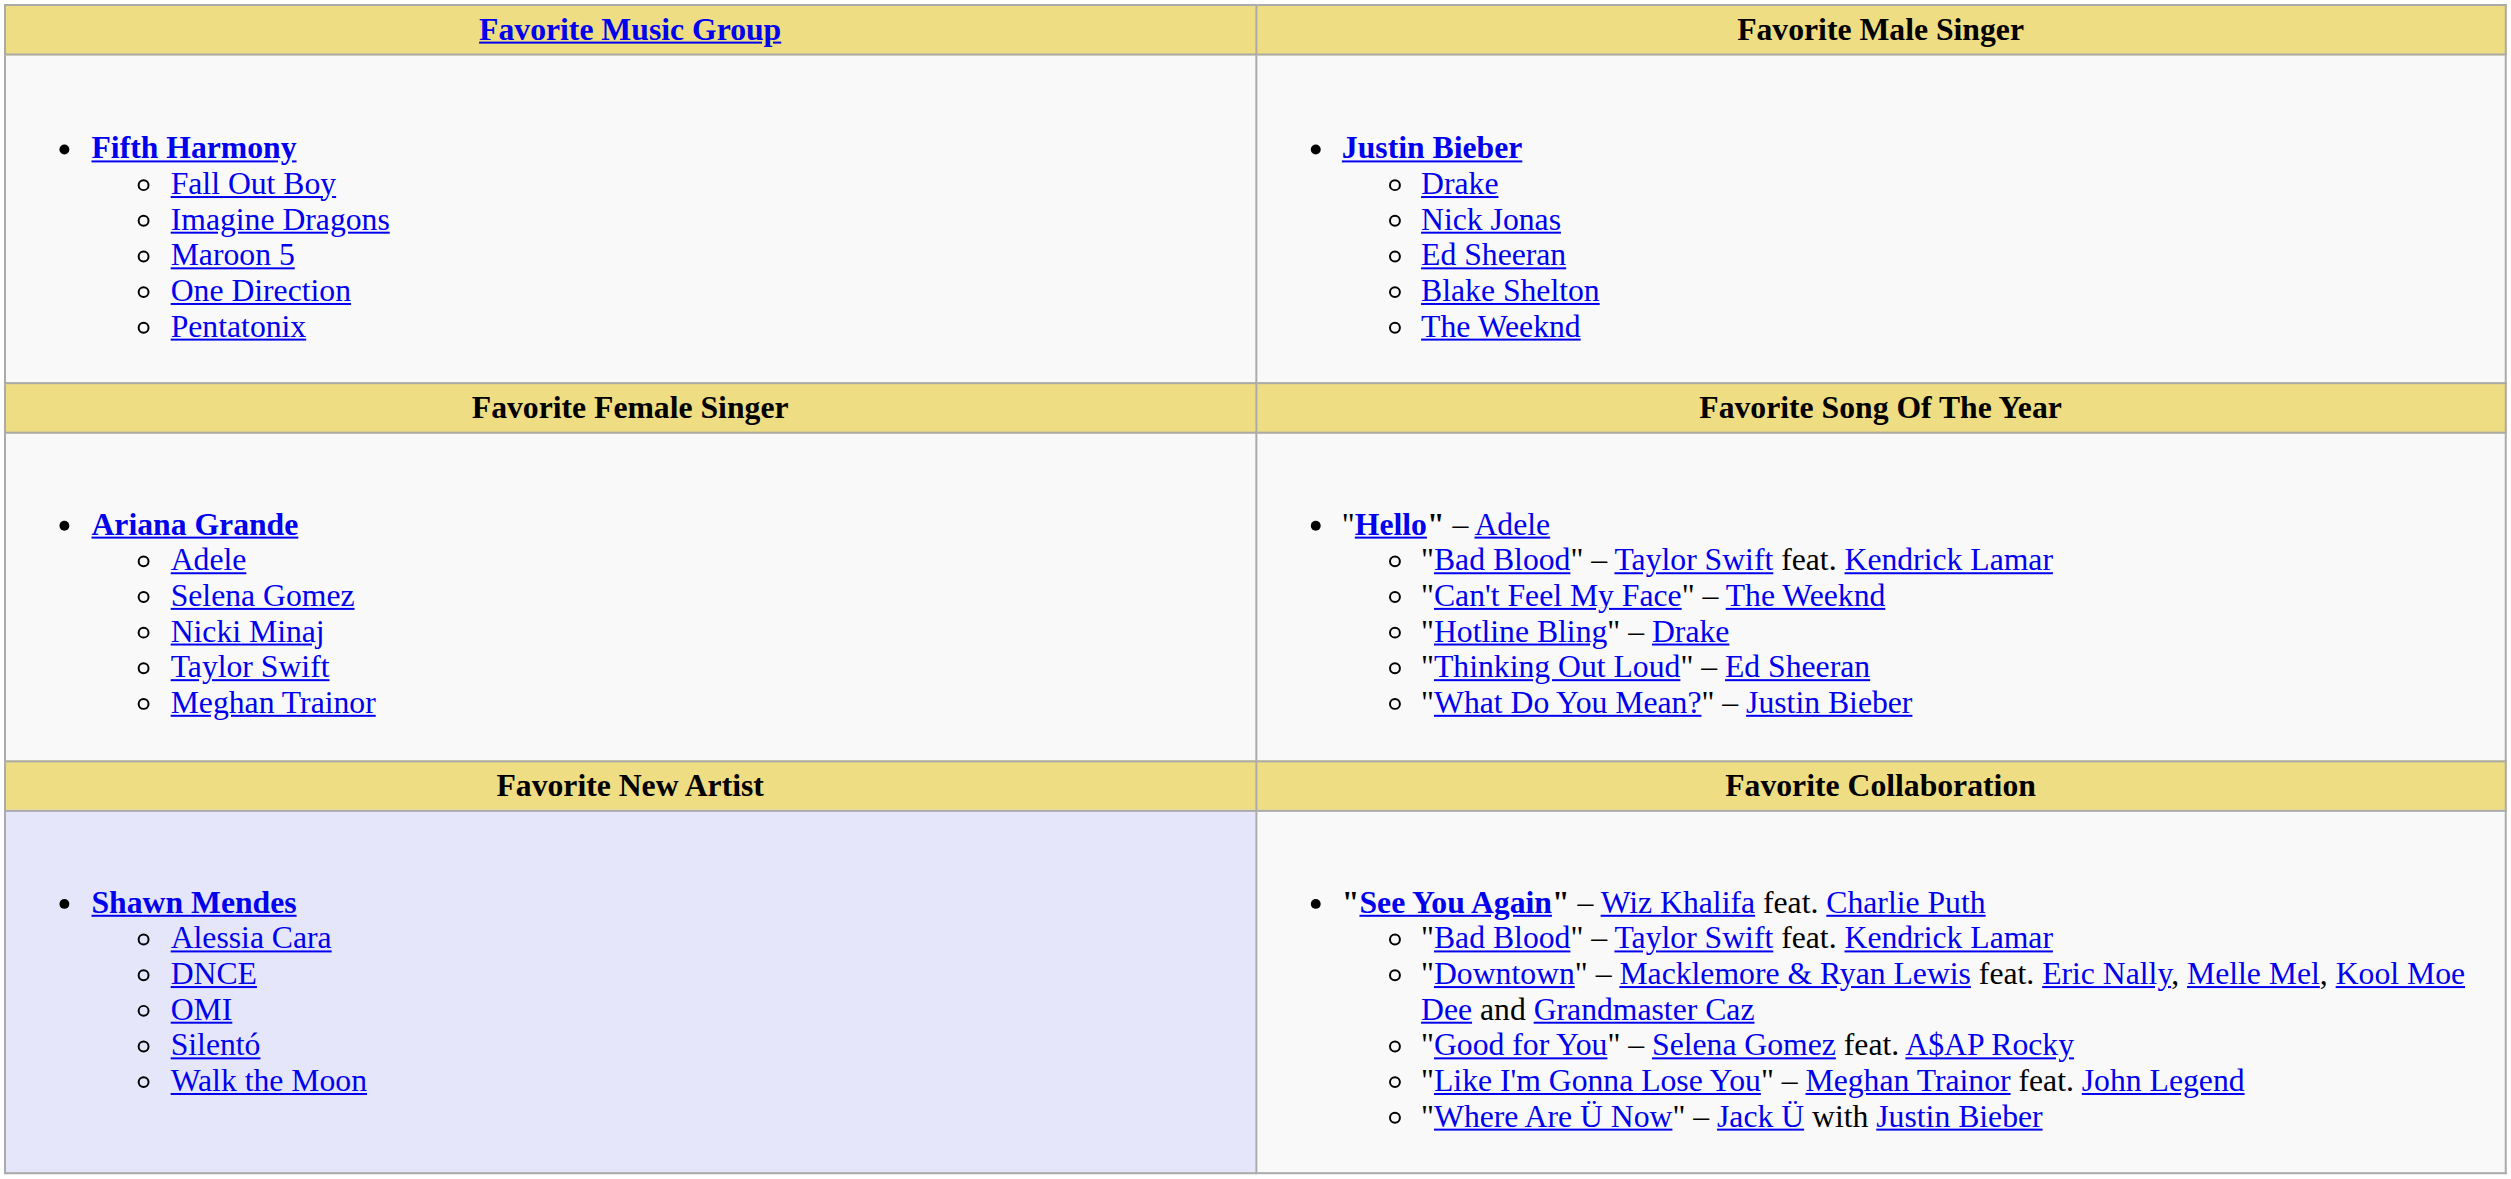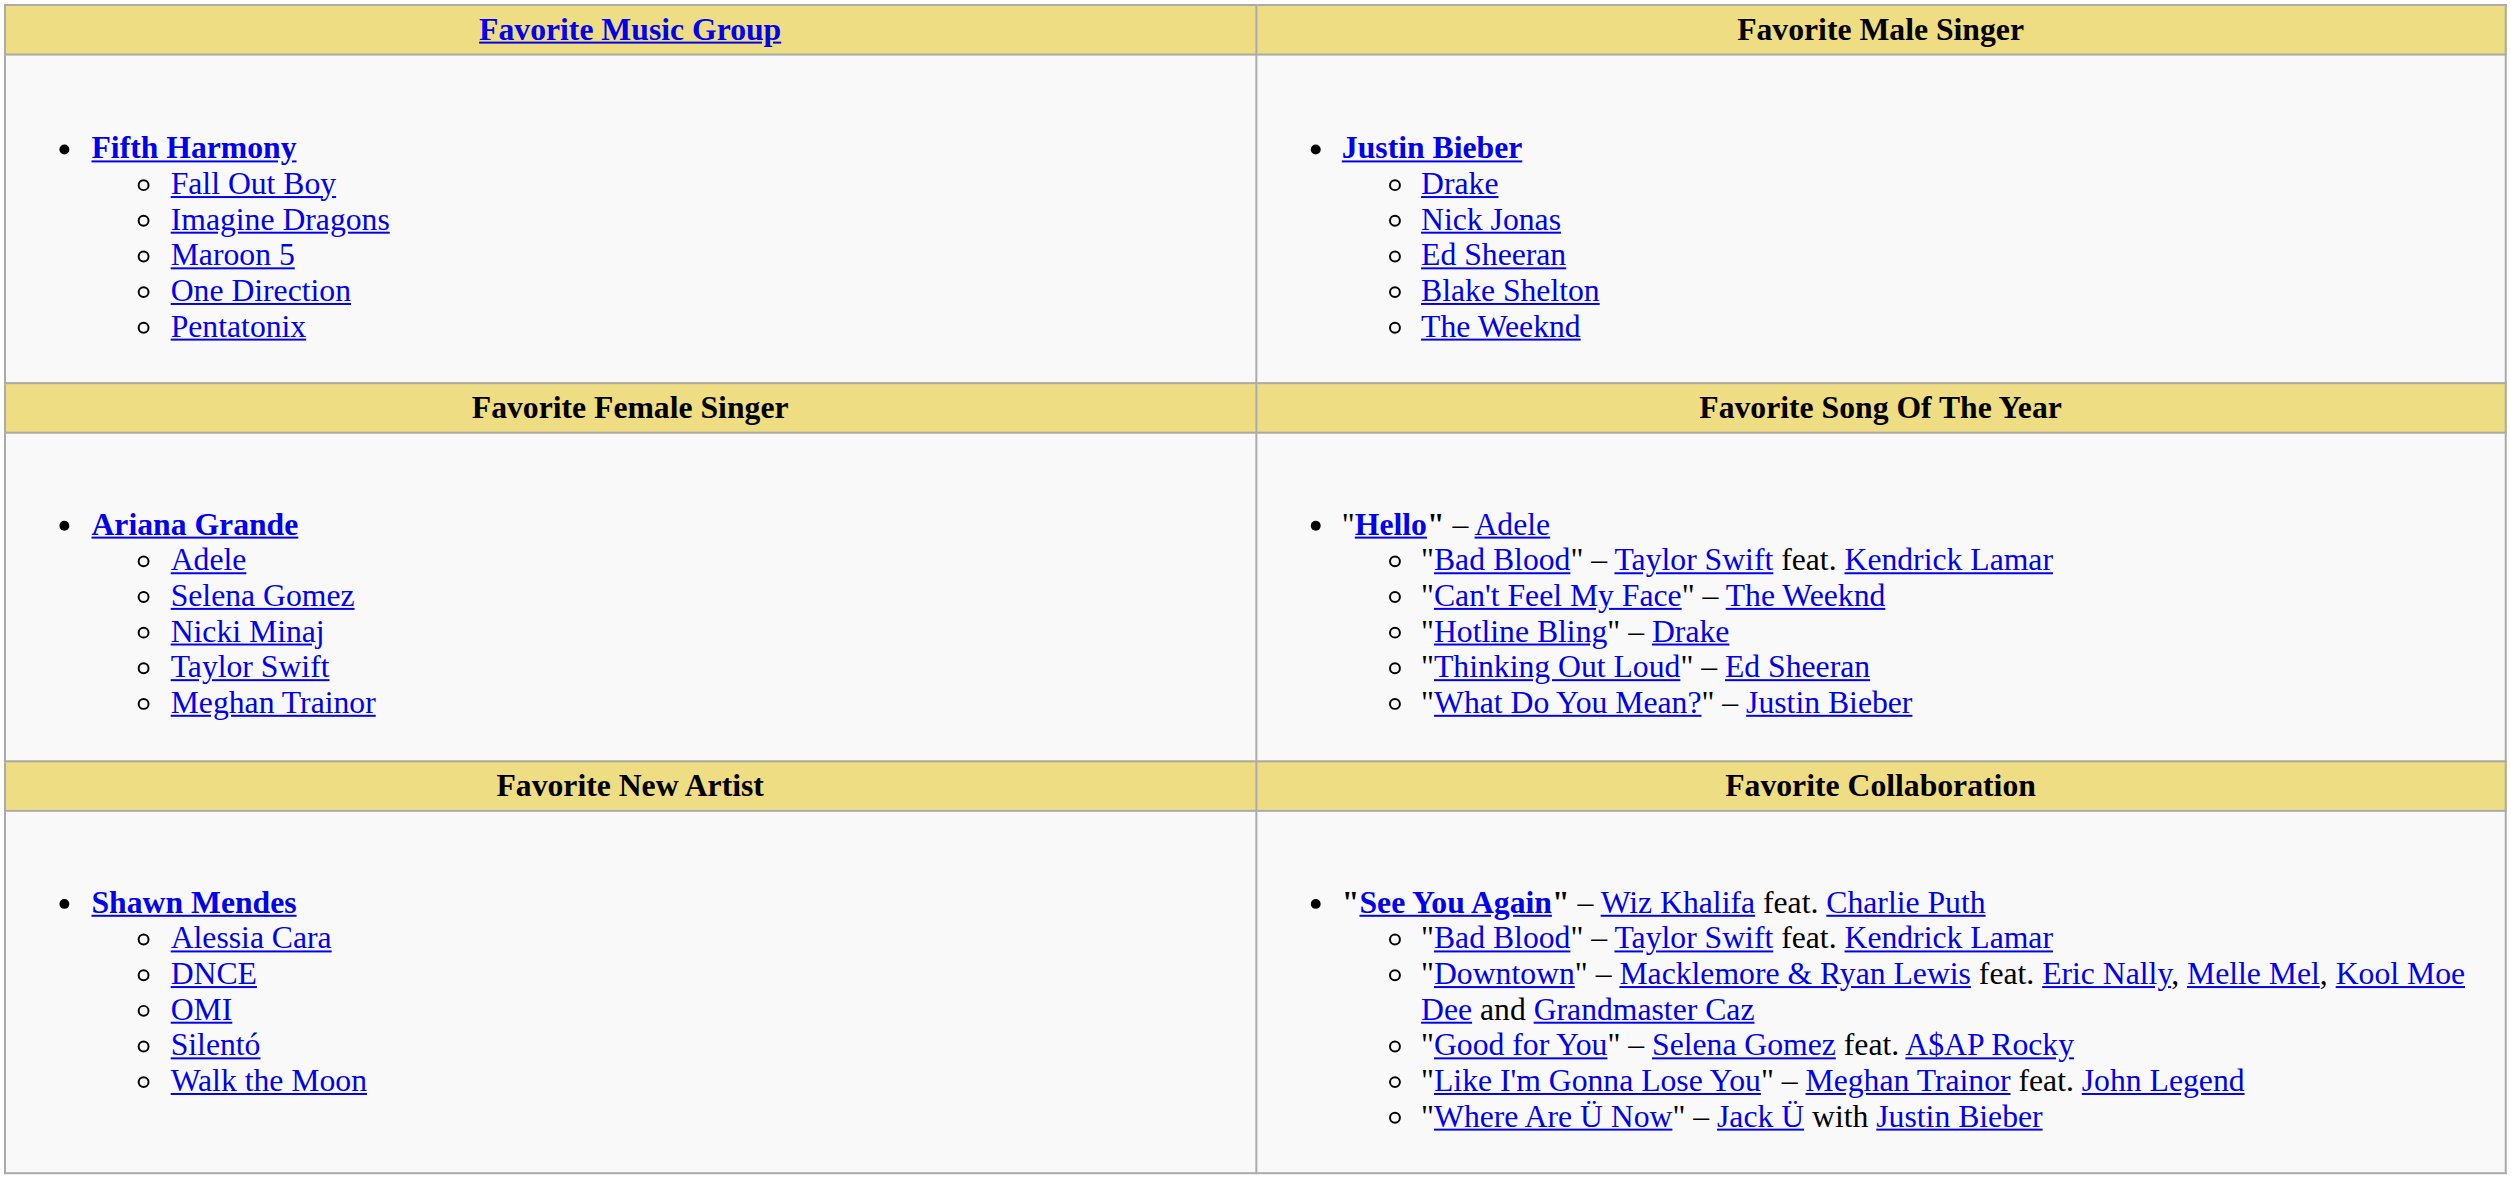(630, 992) lavender background -> (630, 992) no background
